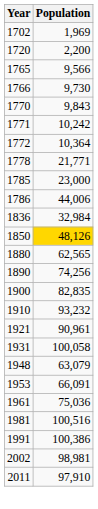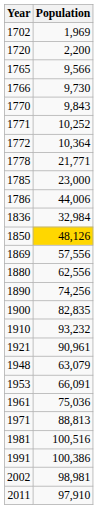(74, 124) 10,242 -> (74, 124) 10,252
+ row: (19, 254)
(74, 254) 62,565 -> (74, 273) 62,556
- row: (19, 347)
+ row: (19, 421)
